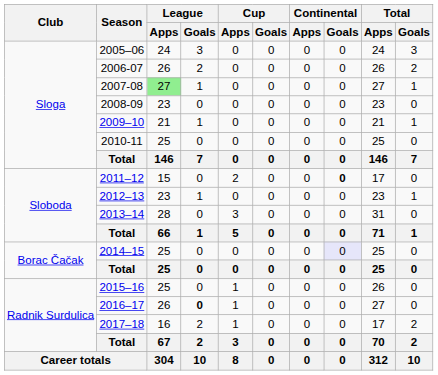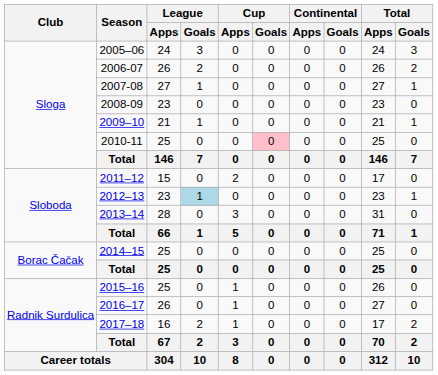(164, 86) lightgreen background -> (164, 86) no background
(271, 141) no background -> (271, 141) pink background
(343, 178) bold -> (343, 178) normal
(200, 196) no background -> (200, 196) lightblue background
(343, 251) lavender background -> (343, 251) no background
(200, 305) bold -> (200, 305) normal
